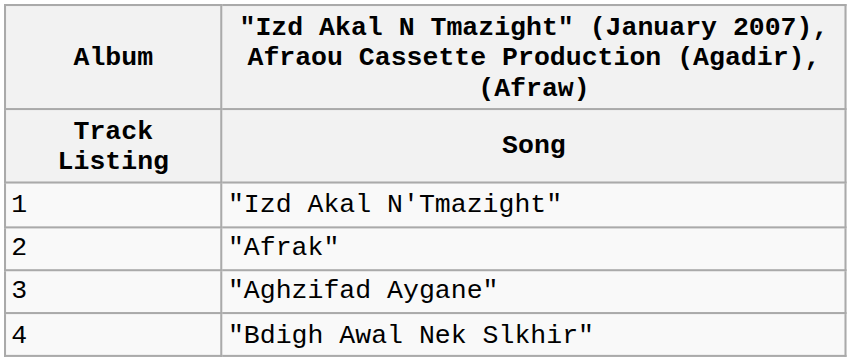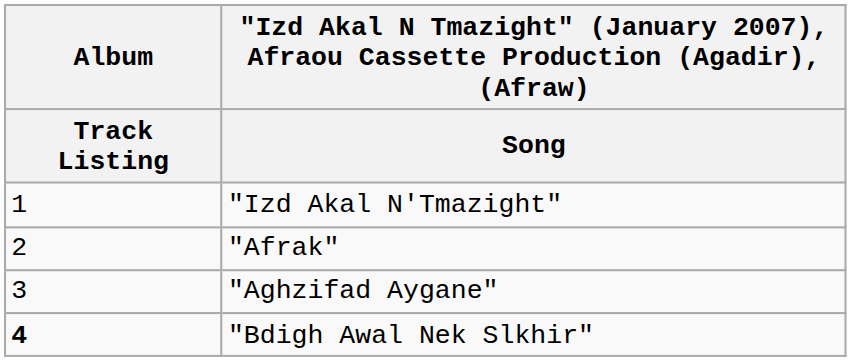(19, 335) normal -> (19, 335) bold
